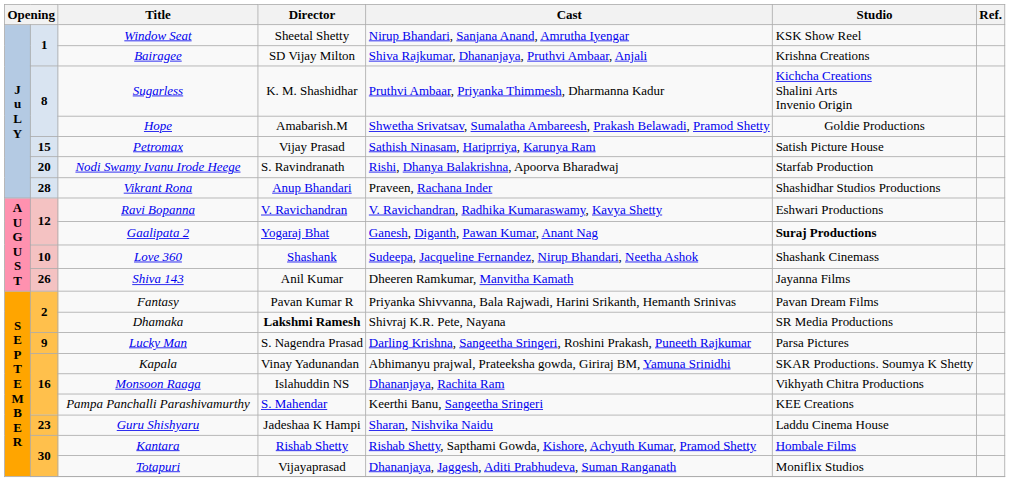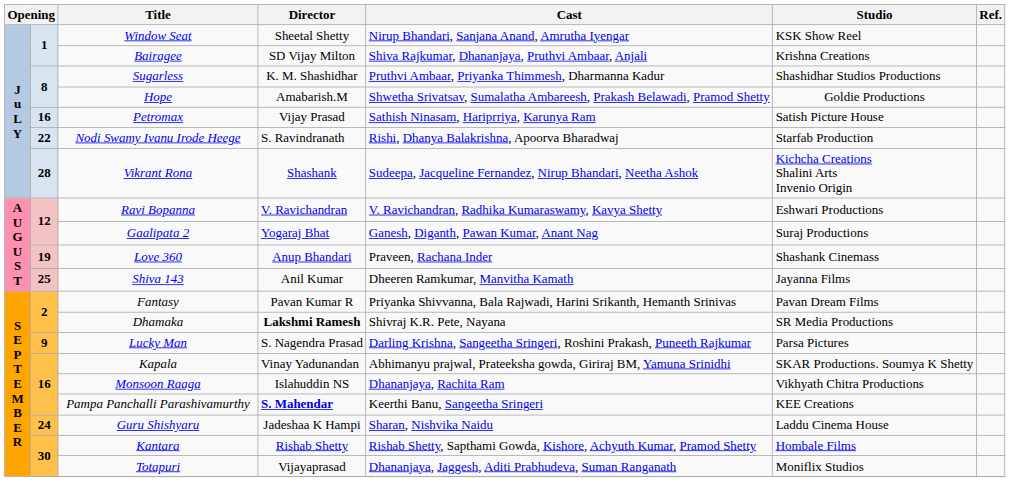(824, 91) Kichcha Creations Shalini Arts Invenio Origin -> (858, 76) Shashidhar Studios Productions
(44, 146) 15 -> (44, 117) 16
(44, 167) 20 -> (44, 138) 22
(312, 187) Anup Bhandari -> (312, 173) Shashank
(431, 187) Praveen, Rachana Inder -> (533, 173) Sudeepa, Jacqueline Fernandez, Nirup Bhandari, Neetha Ashok
(858, 187) Shashidhar Studios Productions -> (824, 173) Kichcha Creations Shalini Arts Invenio Origin
(826, 233) bold -> (822, 233) normal
(44, 256) 10 -> (44, 256) 19
(312, 256) Shashank -> (312, 256) Anup Bhandari
(533, 256) Sudeepa, Jacqueline Fernandez, Nirup Bhandari, Neetha Ashok -> (431, 256) Praveen, Rachana Inder
(44, 279) 26 -> (44, 279) 25
(294, 404) normal -> (297, 404) bold
(44, 425) 23 -> (44, 425) 24
